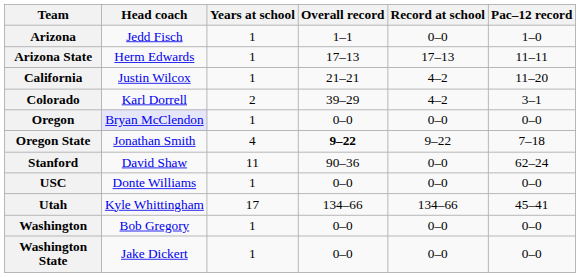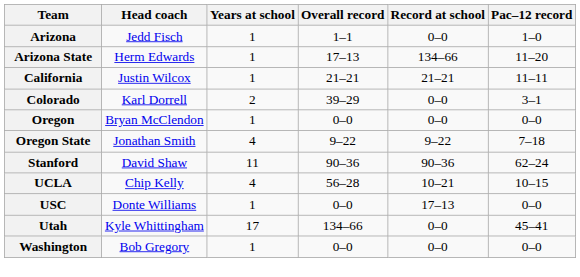(438, 57) 17–13 -> (438, 57) 134–66
(532, 57) 11–11 -> (532, 57) 11–20
(438, 78) 4–2 -> (438, 78) 21–21
(532, 78) 11–20 -> (532, 78) 11–11
(438, 99) 4–2 -> (438, 99) 0–0
(154, 120) lavender background -> (154, 120) no background
(343, 141) bold -> (343, 141) normal
(438, 162) 0–0 -> (438, 162) 90–36
+ row: (53, 183)
(438, 183) 0–0 -> (438, 204) 17–13
(438, 204) 134–66 -> (438, 225) 0–0
- row: (53, 254)
